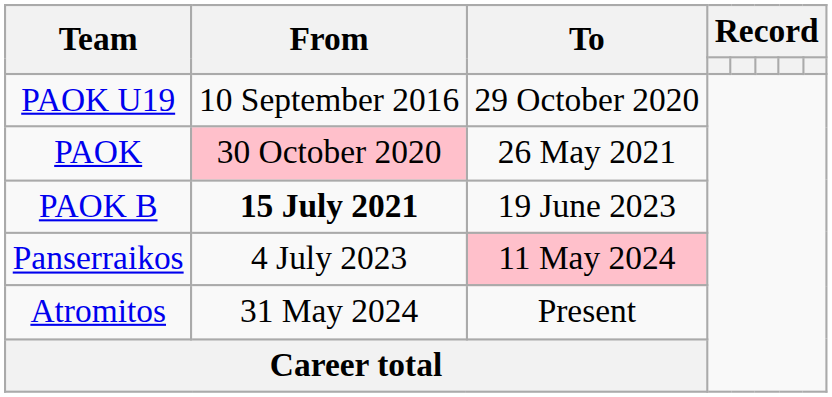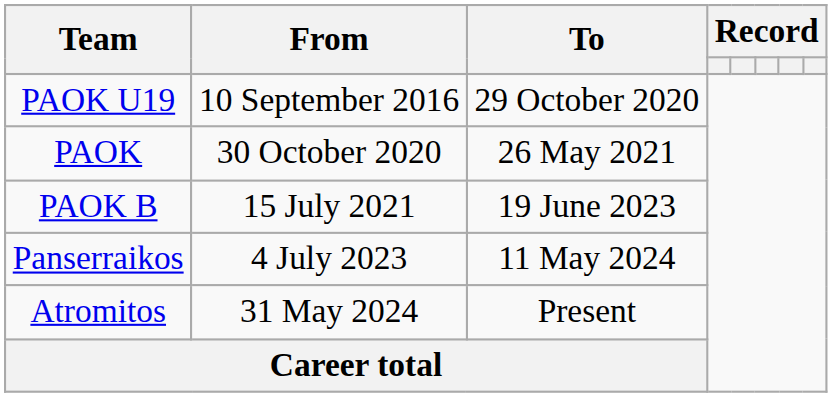(329, 152) pink background -> (329, 152) no background
(329, 205) bold -> (329, 205) normal
(587, 258) pink background -> (587, 258) no background
